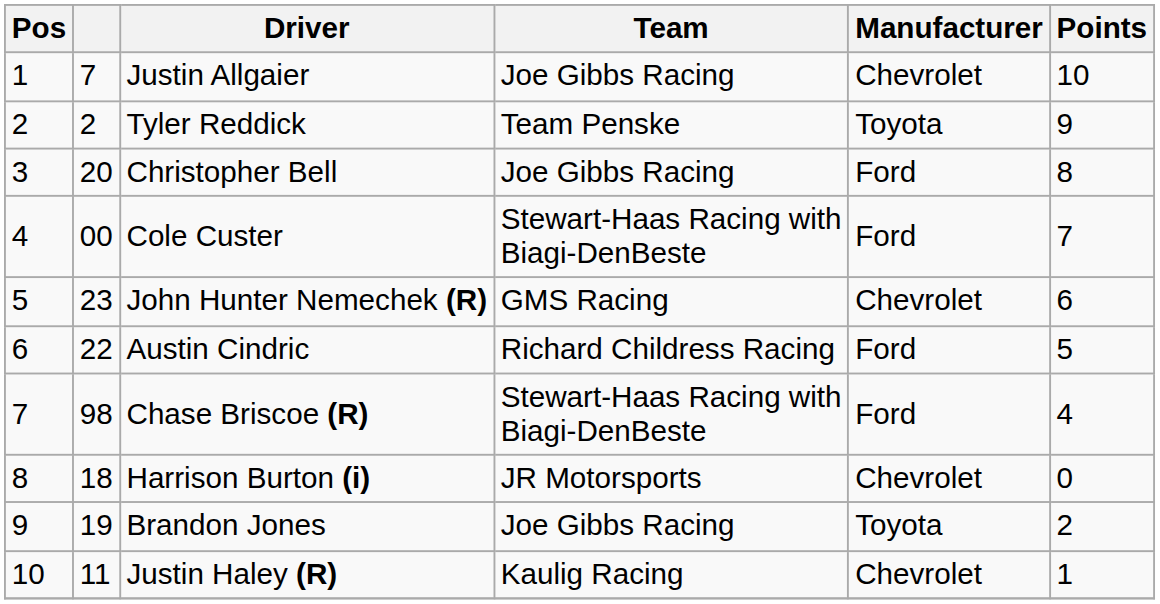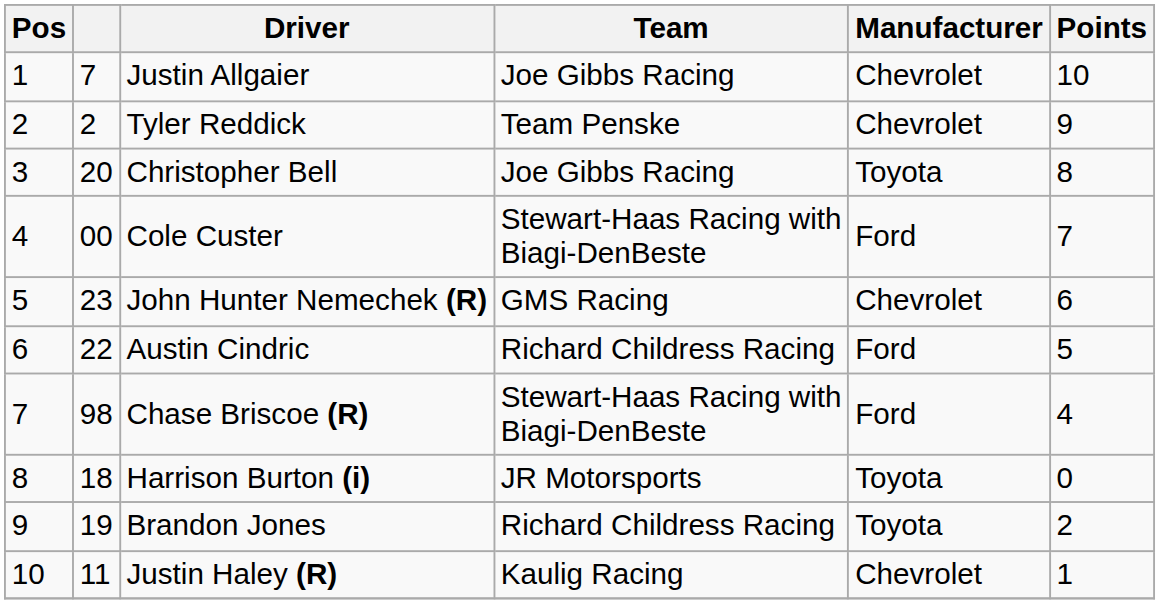(899, 123) Toyota -> (919, 123) Chevrolet
(886, 171) Ford -> (899, 171) Toyota
(919, 477) Chevrolet -> (899, 477) Toyota
(618, 525) Joe Gibbs Racing -> (668, 525) Richard Childress Racing
